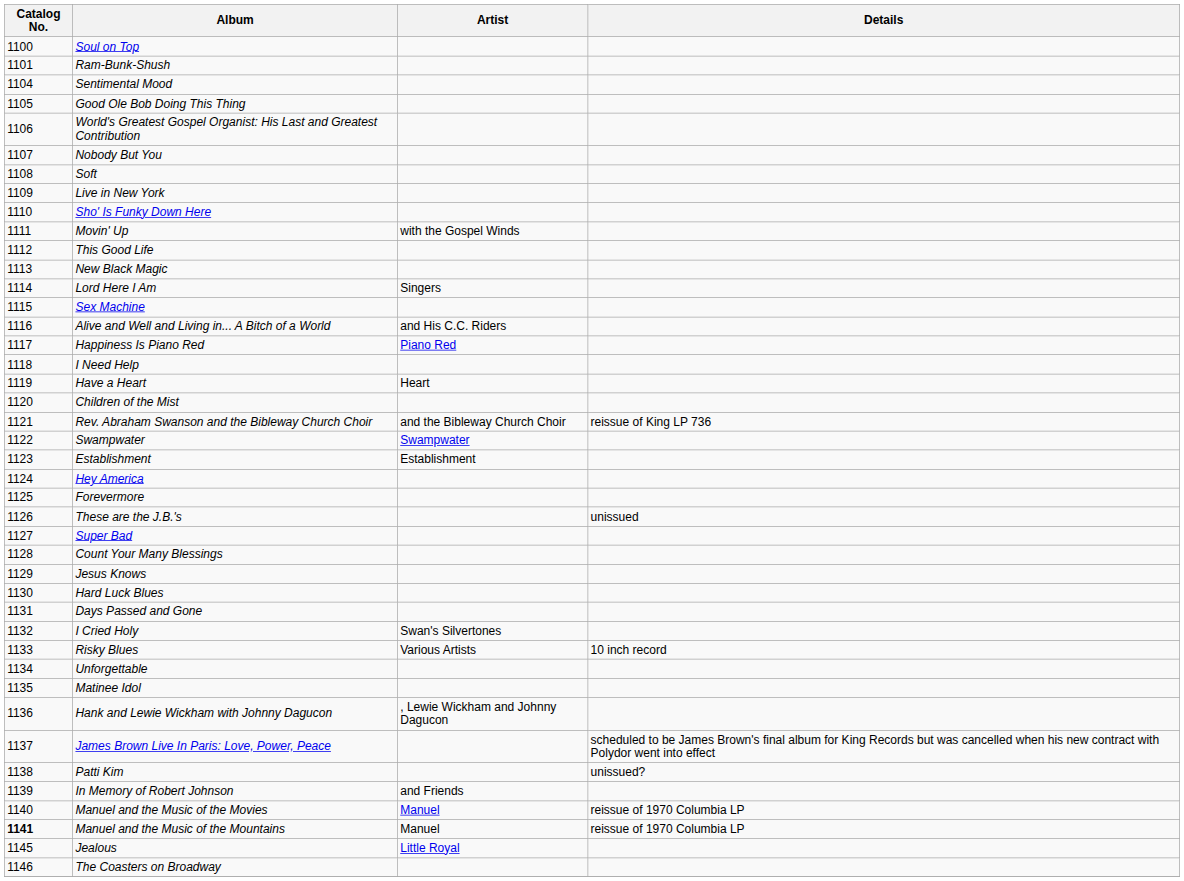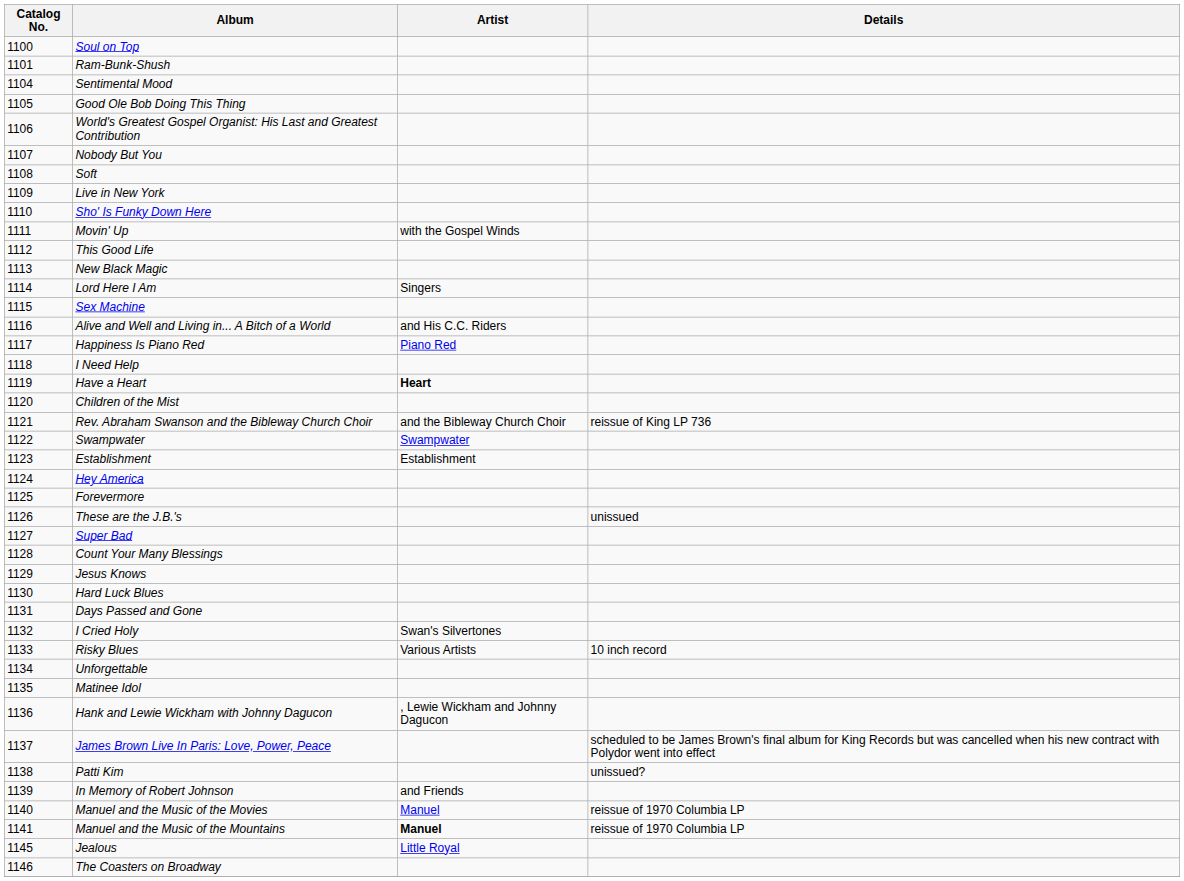(415, 383) normal -> (416, 383) bold
(20, 829) bold -> (20, 829) normal
(420, 829) normal -> (421, 829) bold
